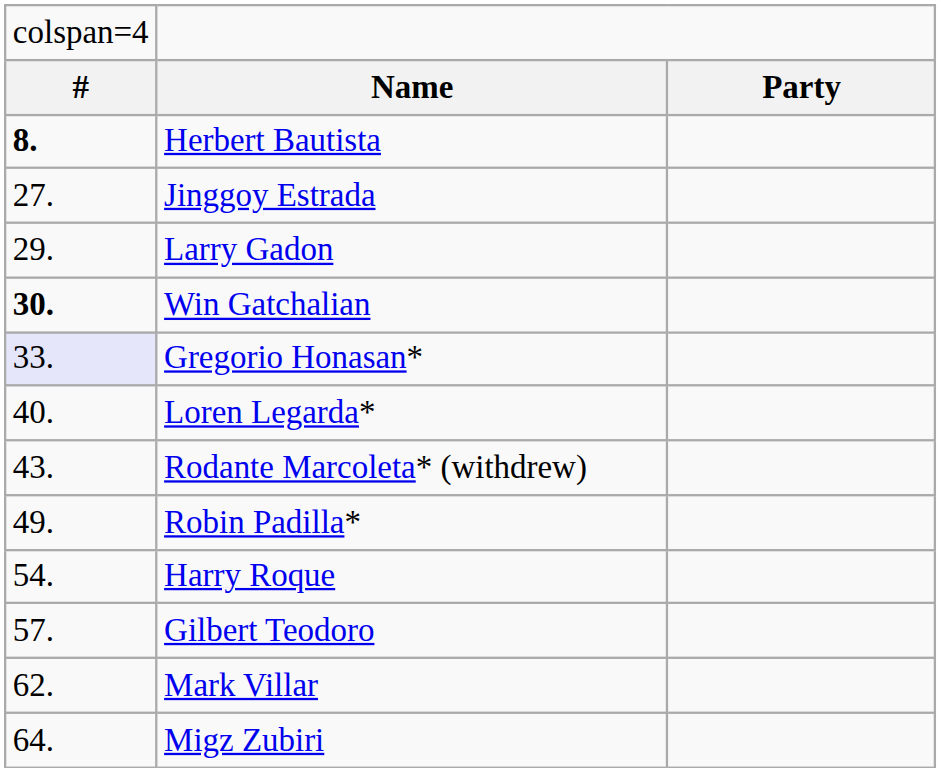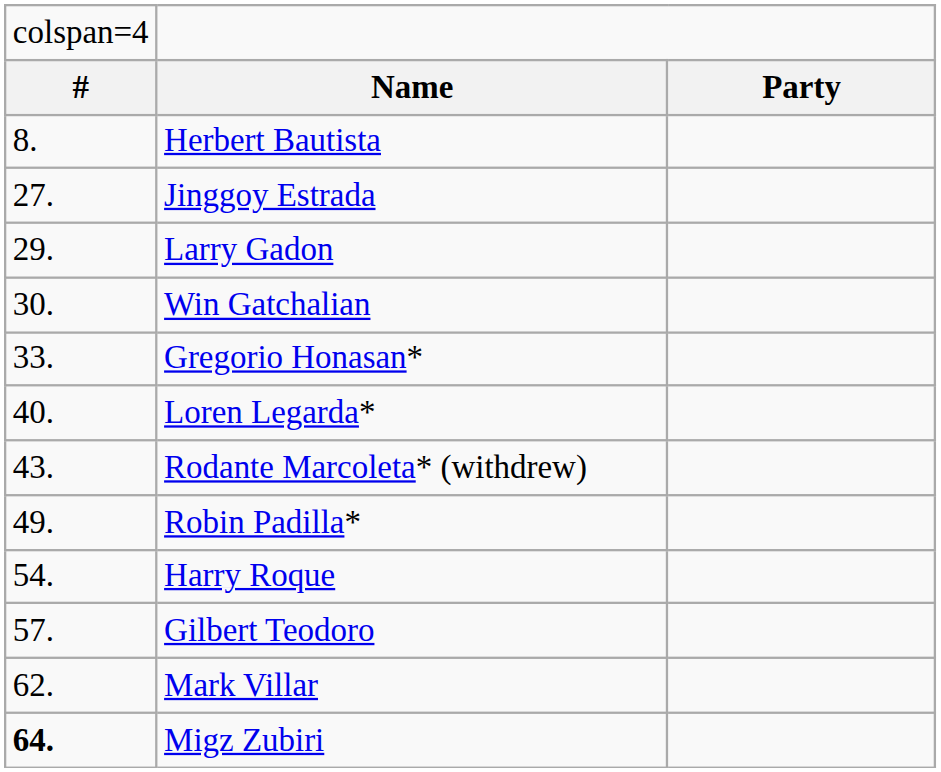(25, 140) bold -> (25, 140) normal
(33, 304) bold -> (33, 304) normal
(33, 358) lavender background -> (33, 358) no background
(33, 739) normal -> (33, 739) bold
